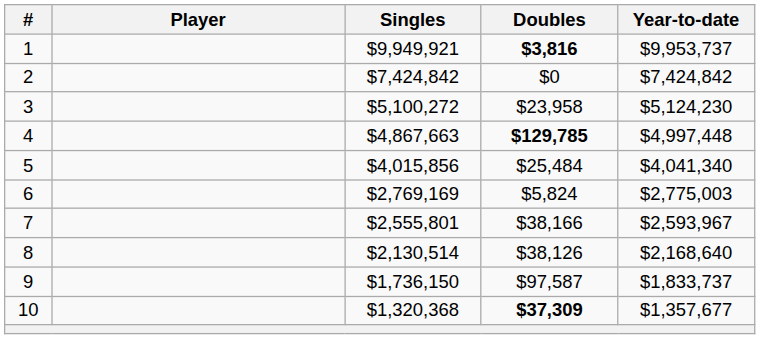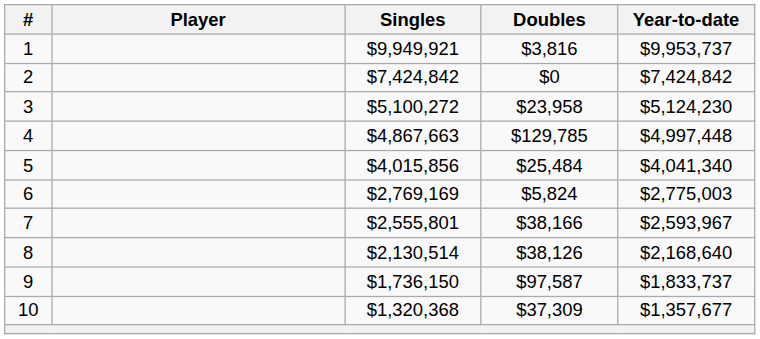(549, 49) bold -> (549, 49) normal
(549, 136) bold -> (549, 136) normal
(549, 311) bold -> (549, 311) normal
